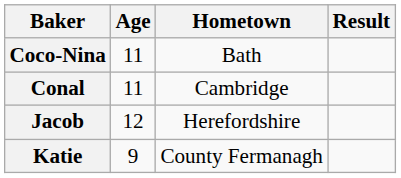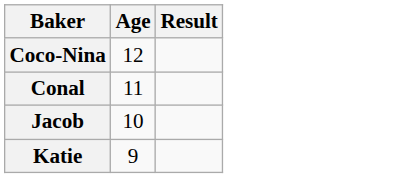- column: (242, 21)
(133, 54) 11 -> (133, 54) 12
(133, 121) 12 -> (133, 121) 10
